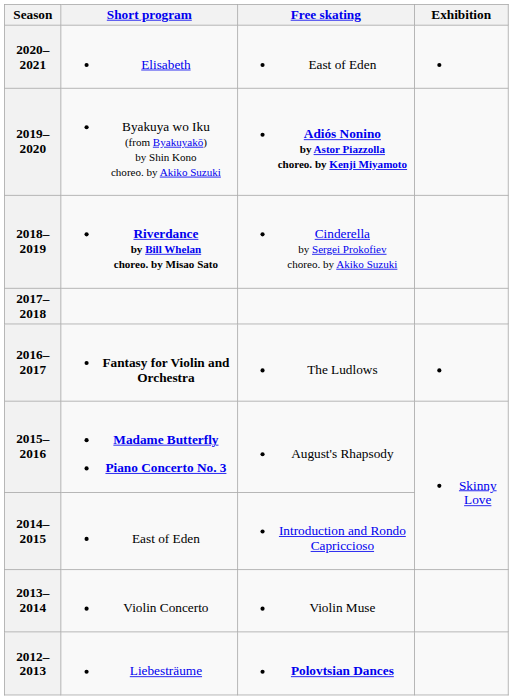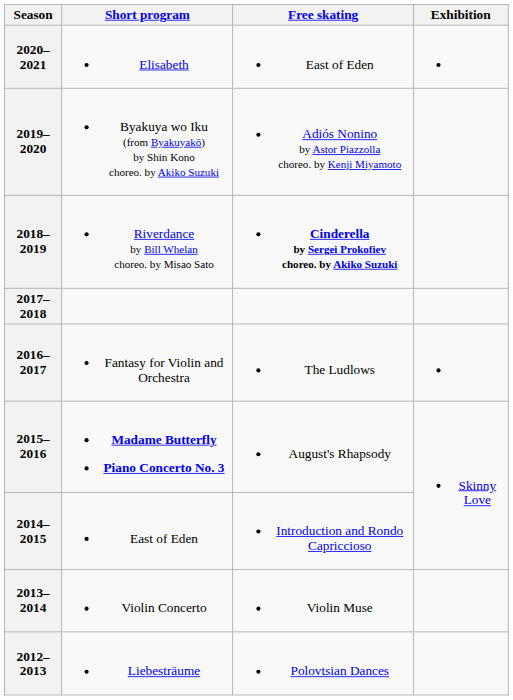(326, 149) bold -> (323, 149) normal
(149, 249) bold -> (147, 249) normal
(326, 249) normal -> (323, 249) bold
(149, 370) bold -> (147, 370) normal
(326, 671) bold -> (323, 671) normal
